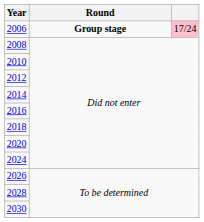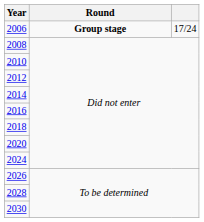(185, 29) pink background -> (185, 29) no background
